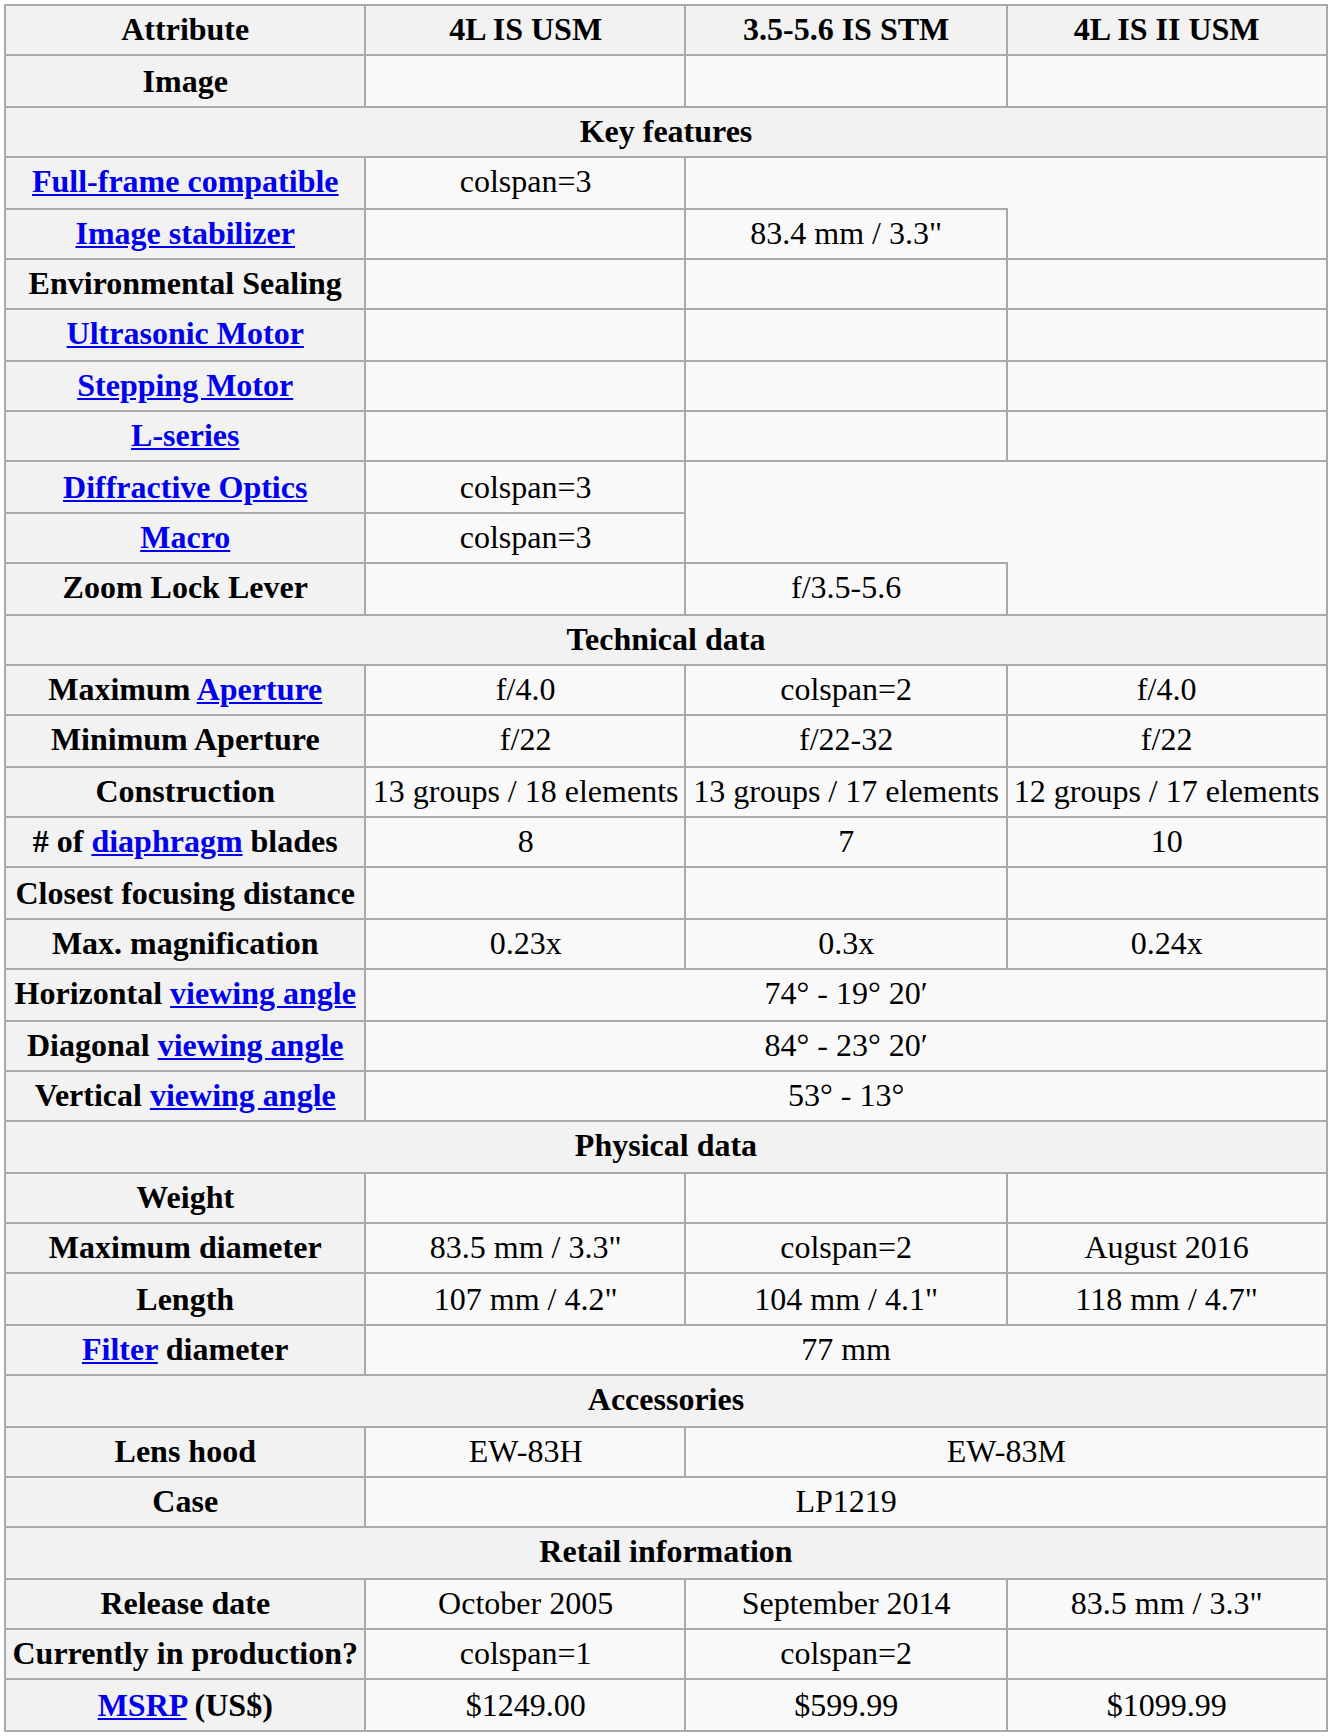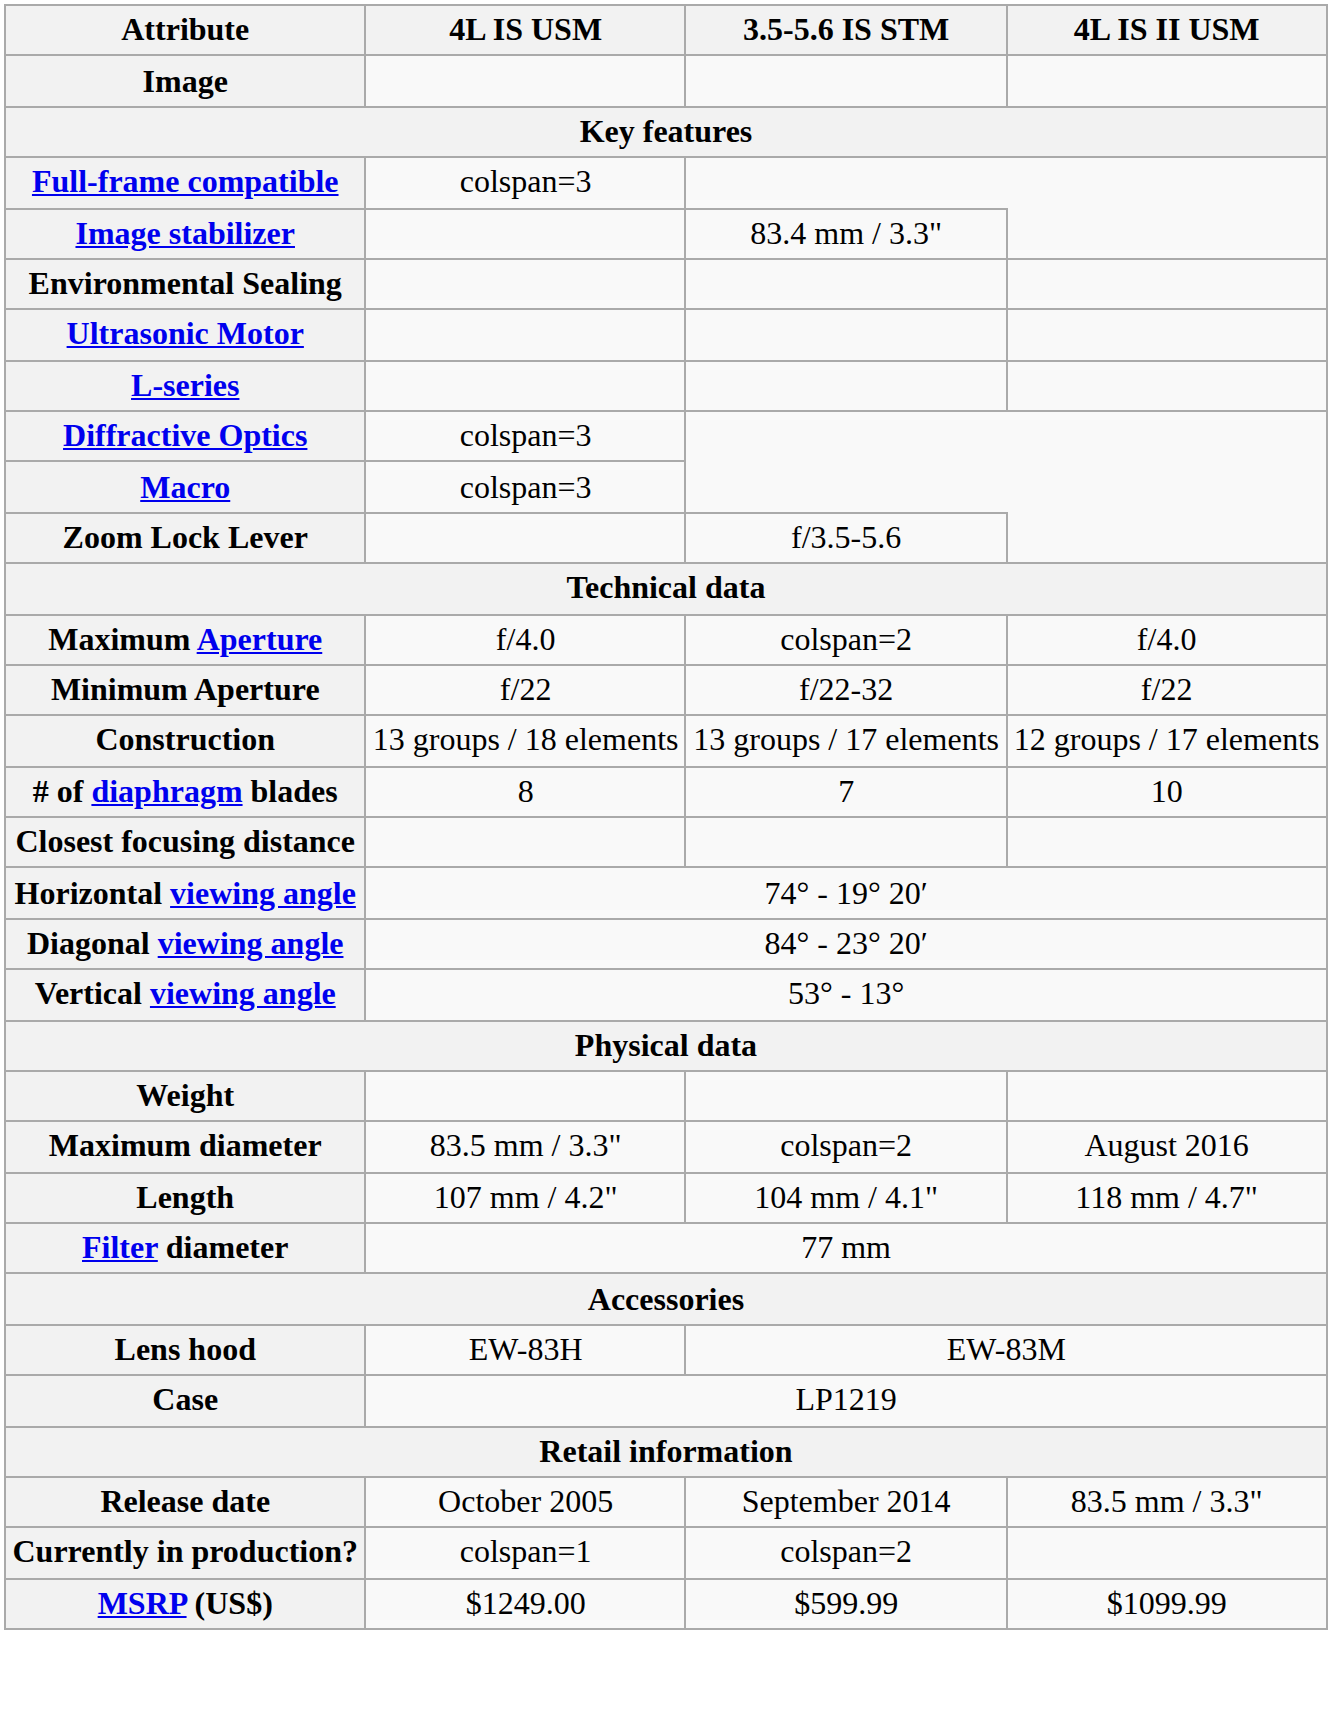- row: (185, 385)
- row: (185, 943)
